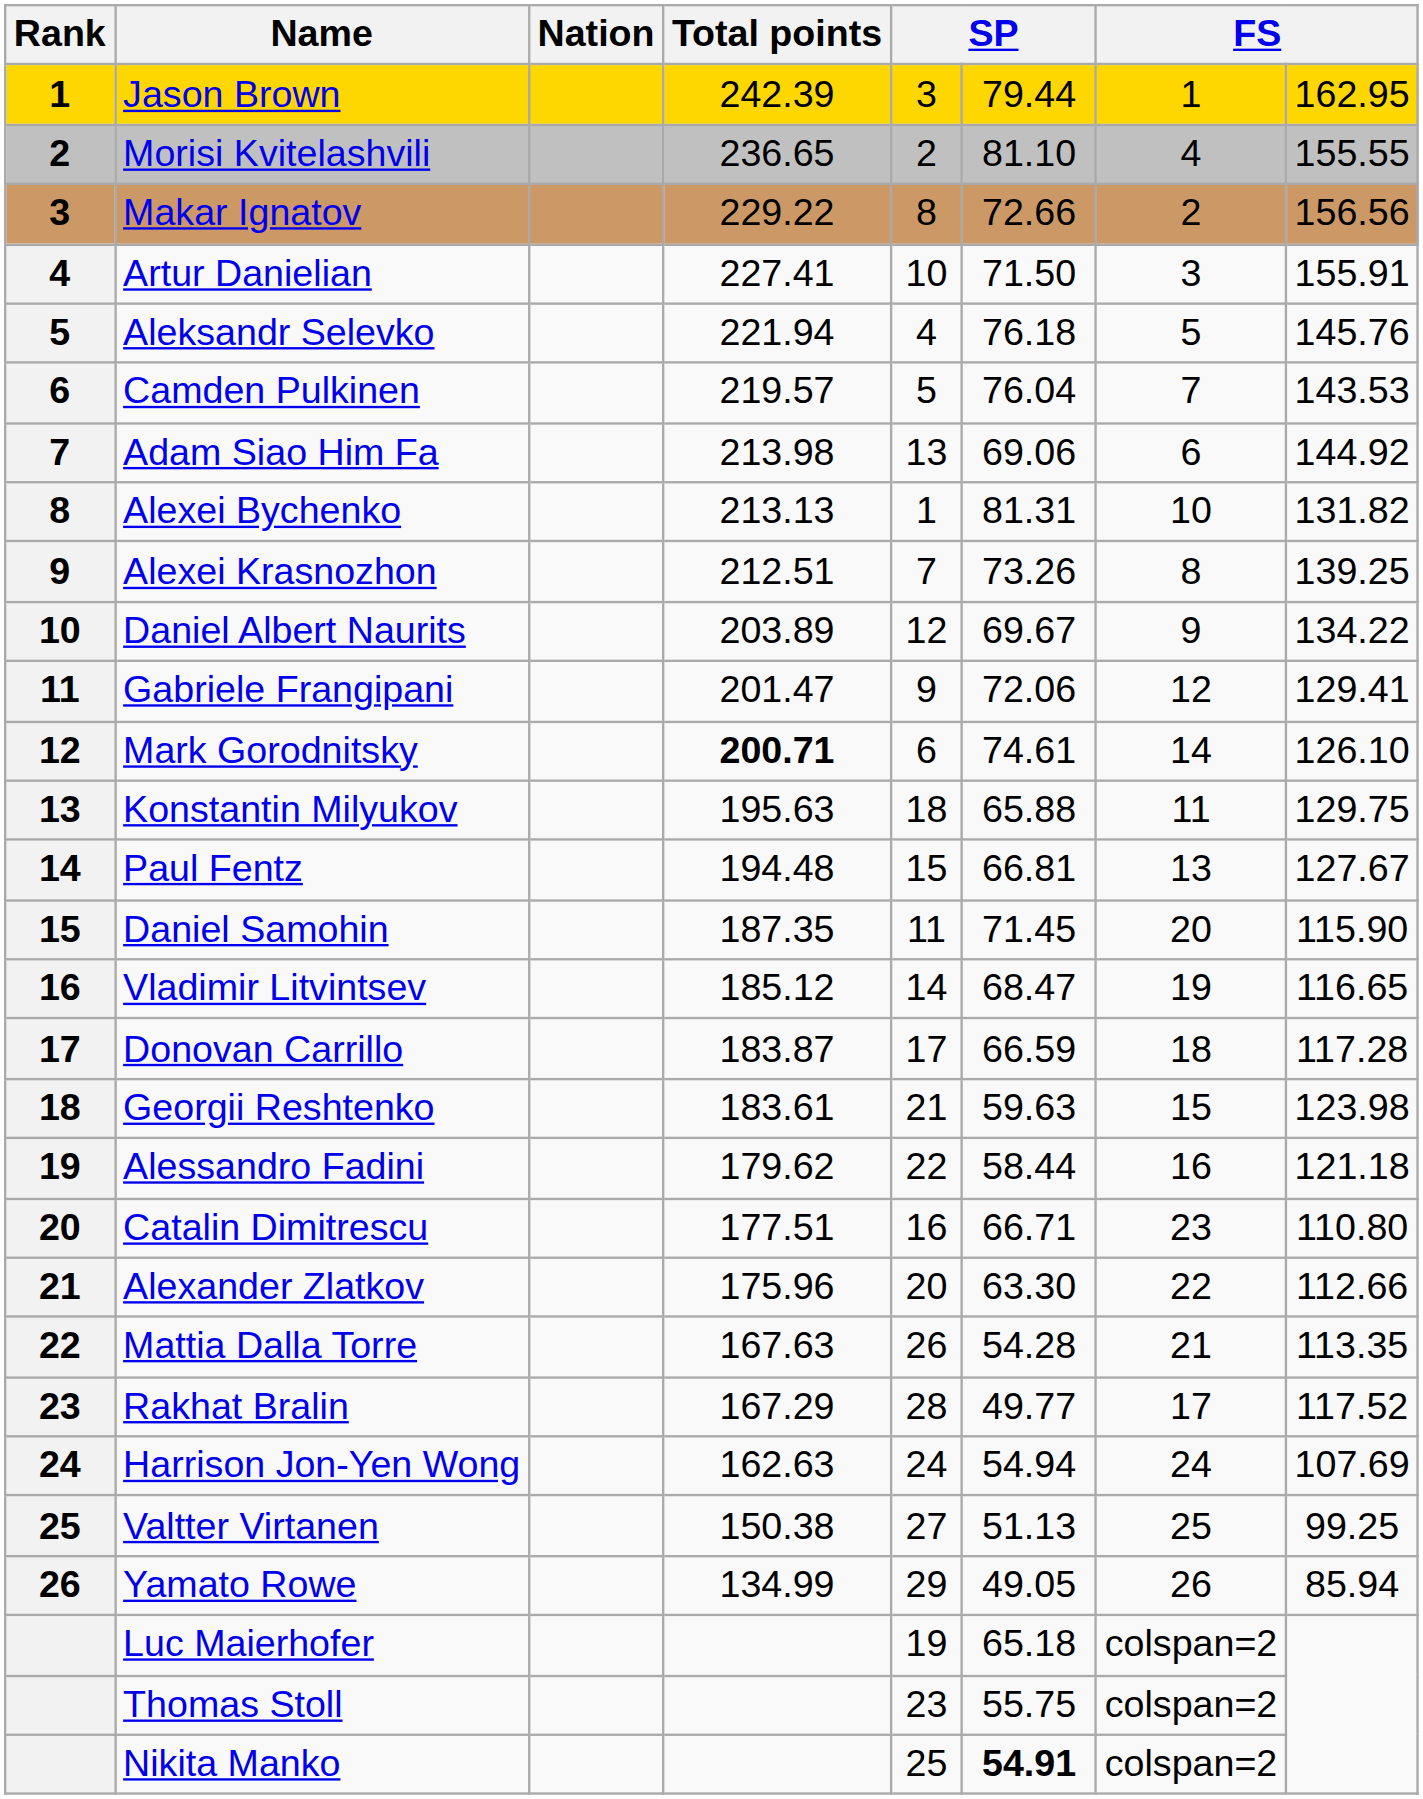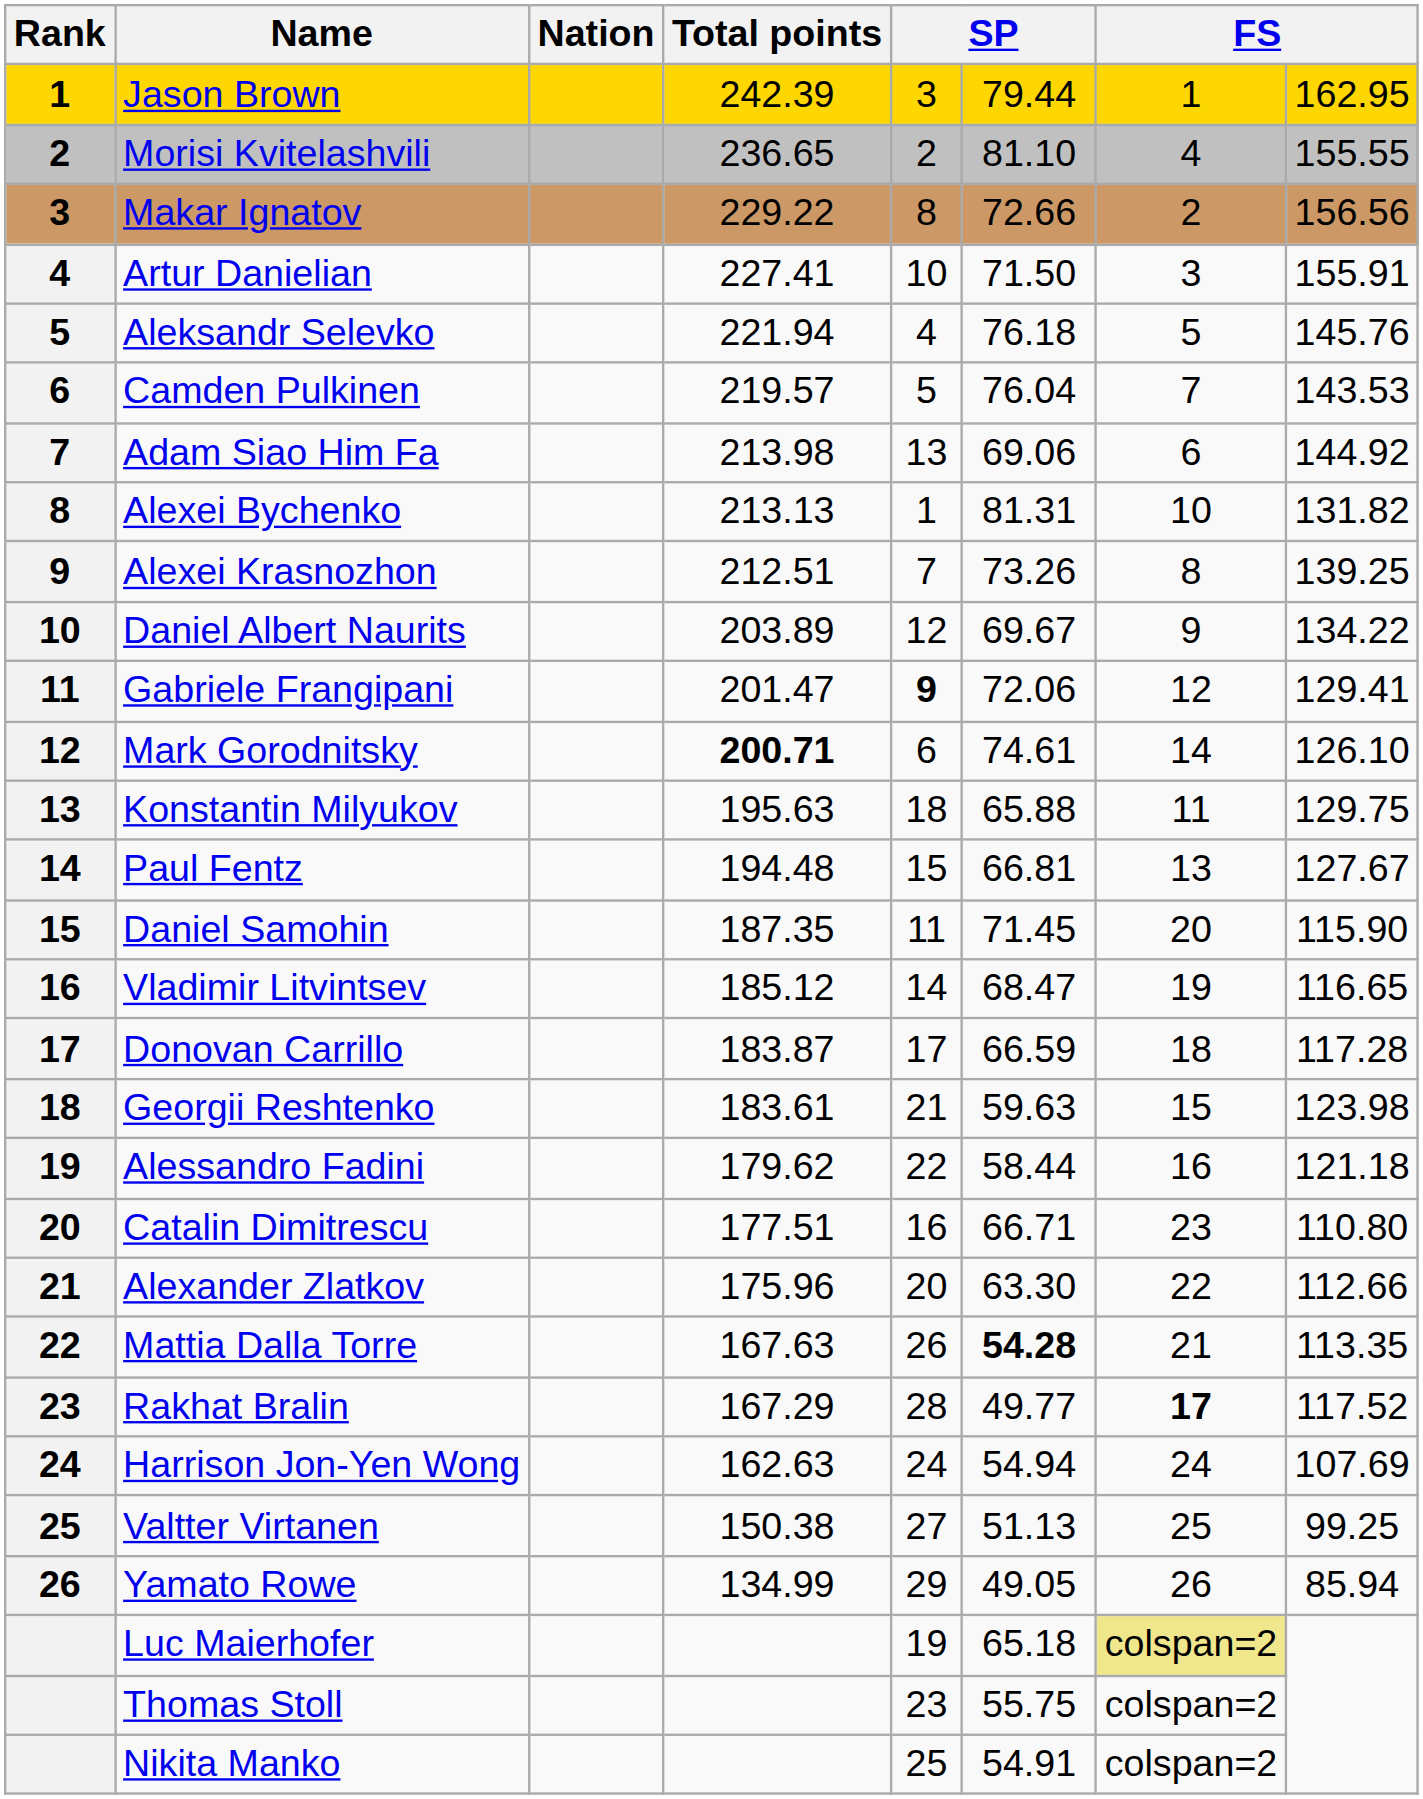(926, 690) normal -> (926, 690) bold
(1029, 1346) normal -> (1029, 1346) bold
(1191, 1405) normal -> (1191, 1405) bold
(1191, 1644) no background -> (1191, 1644) khaki background
(1029, 1763) bold -> (1029, 1763) normal
